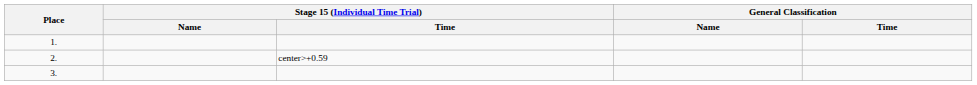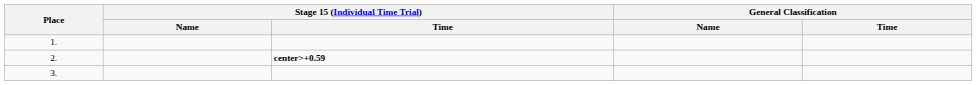(303, 58) normal -> (300, 58) bold
